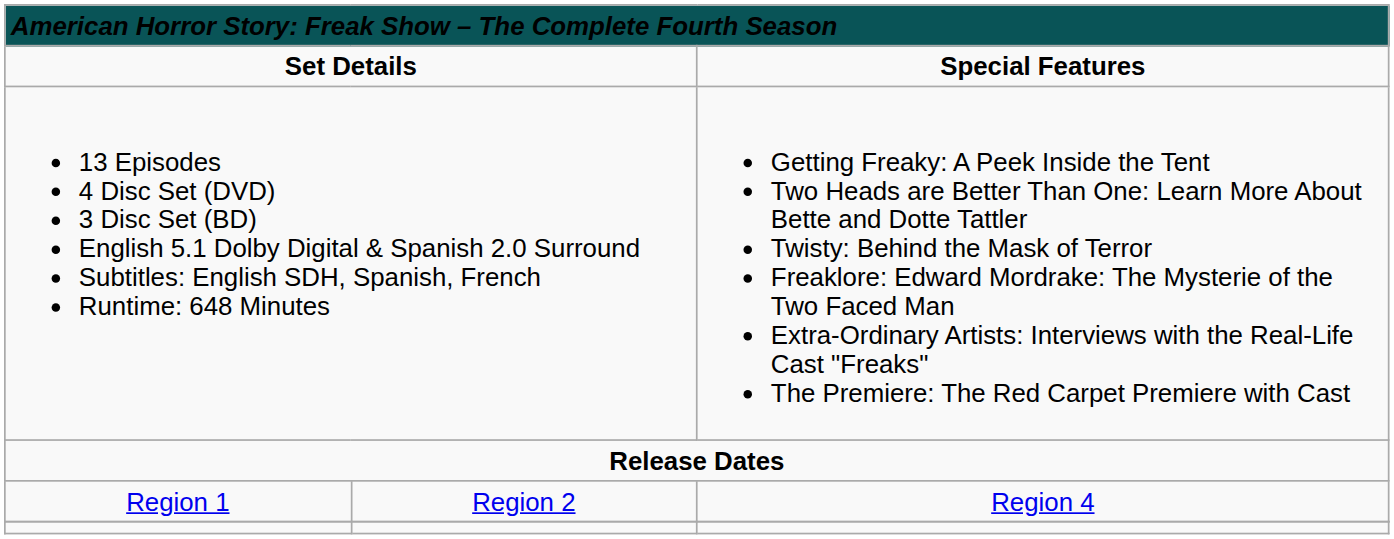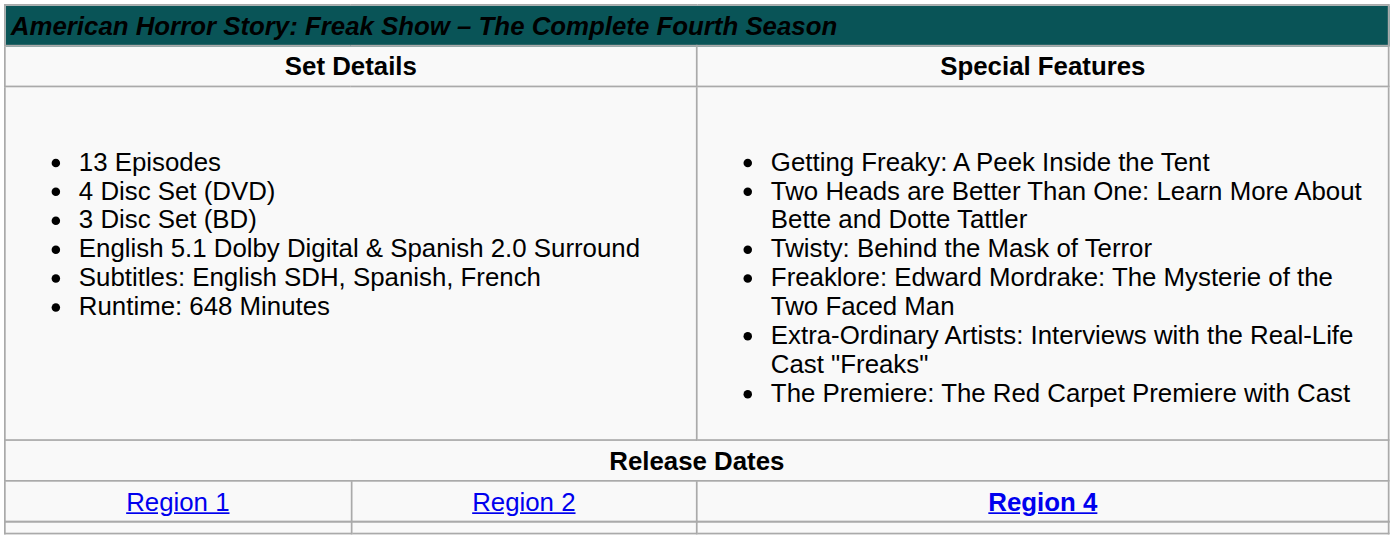(1043, 501) normal -> (1043, 501) bold
